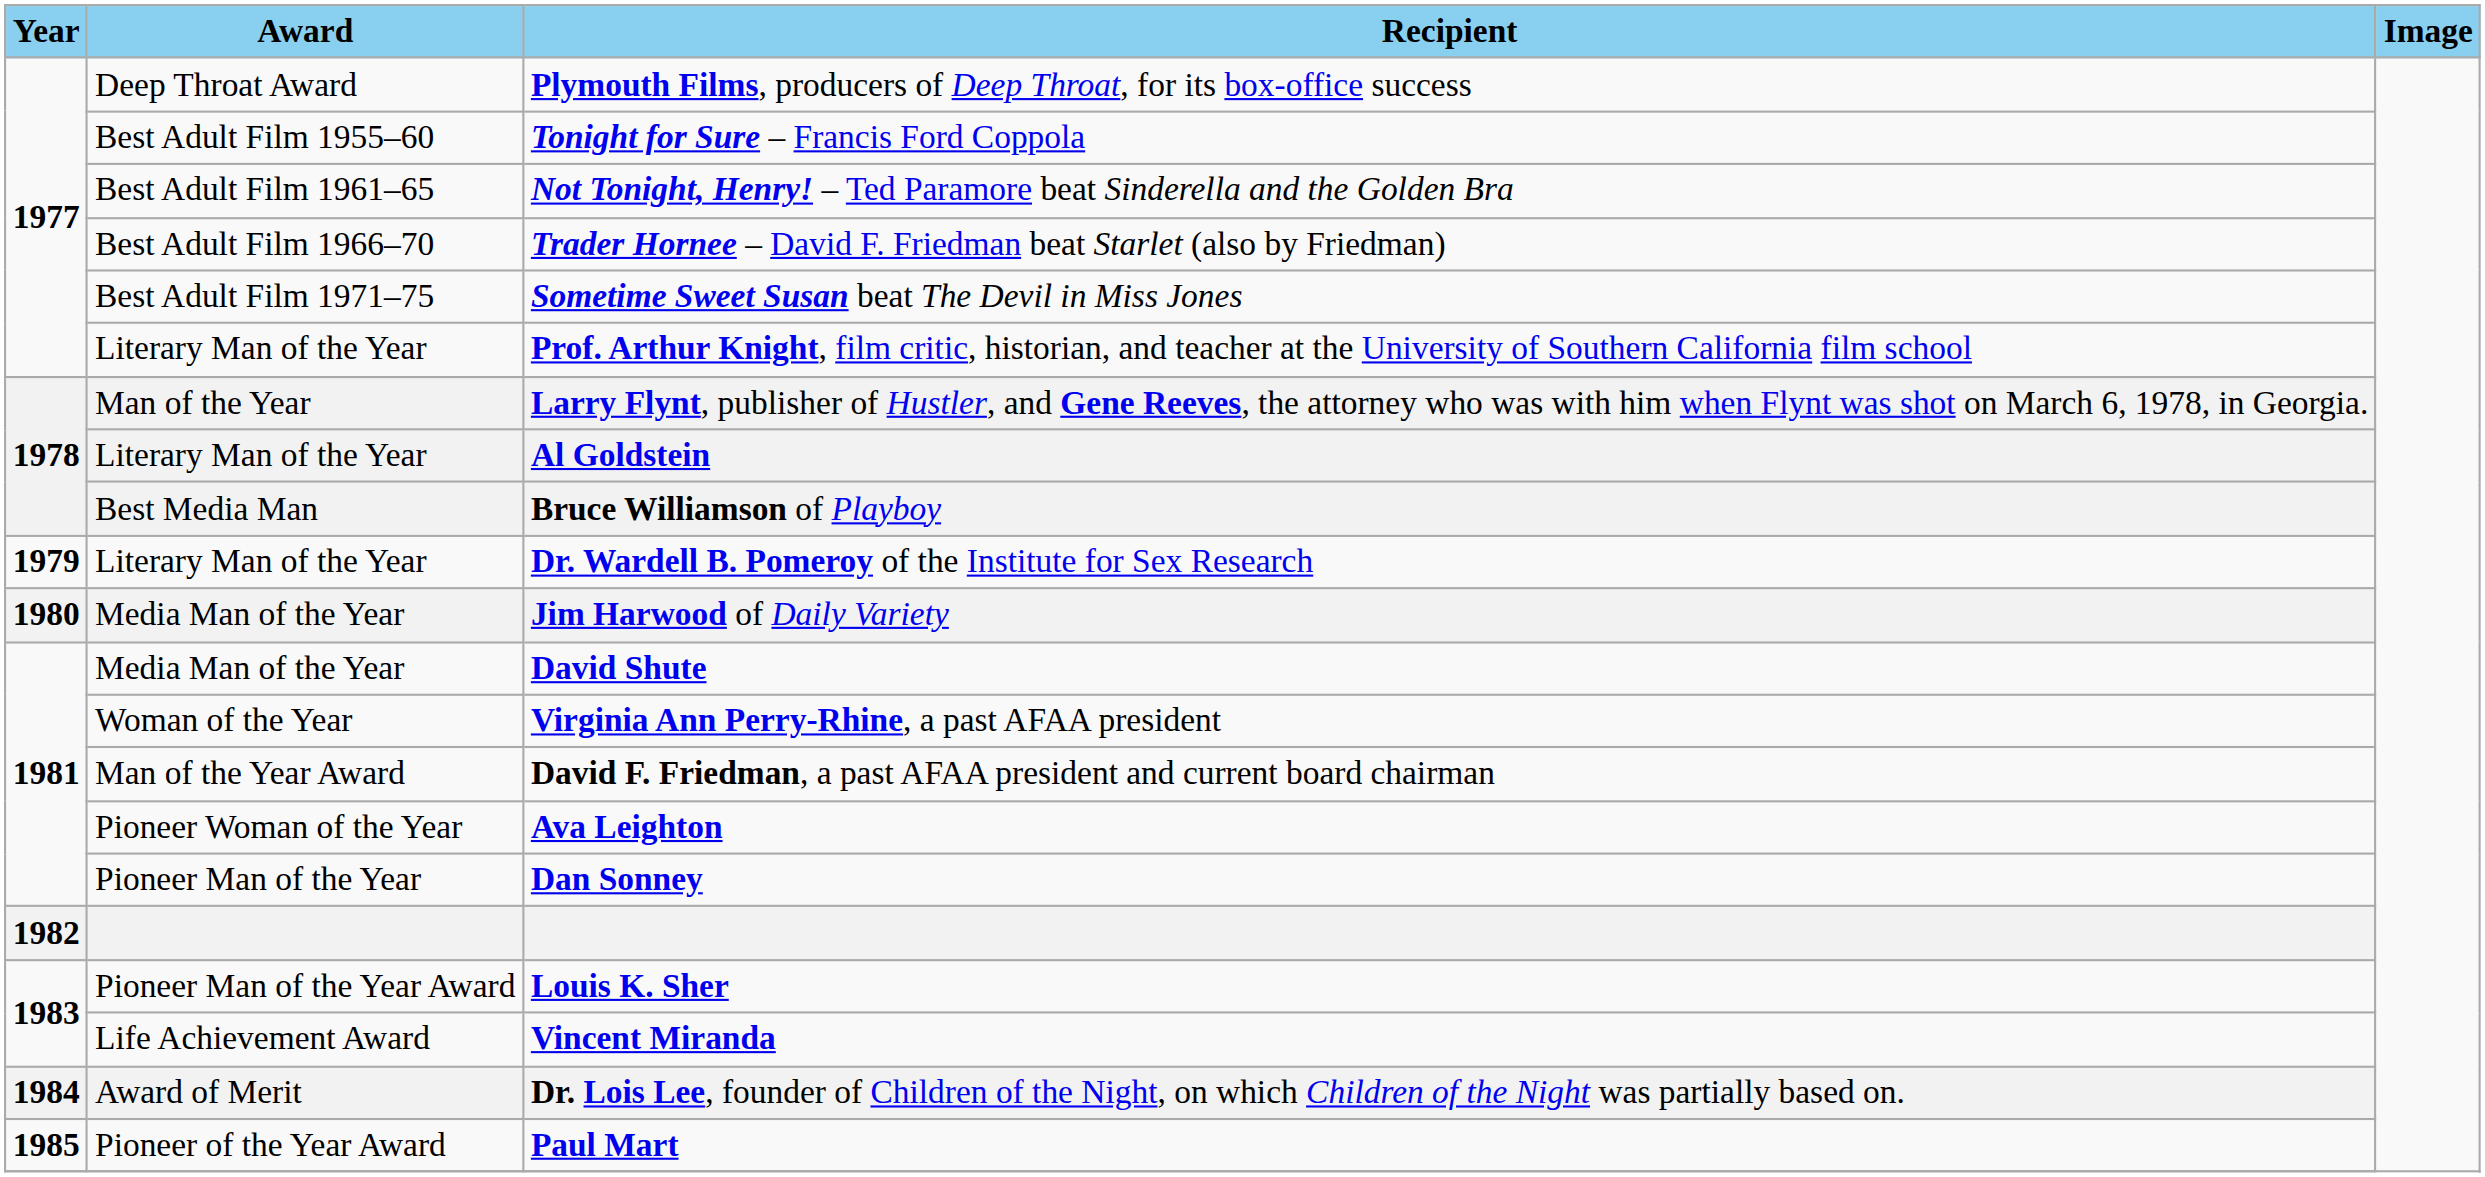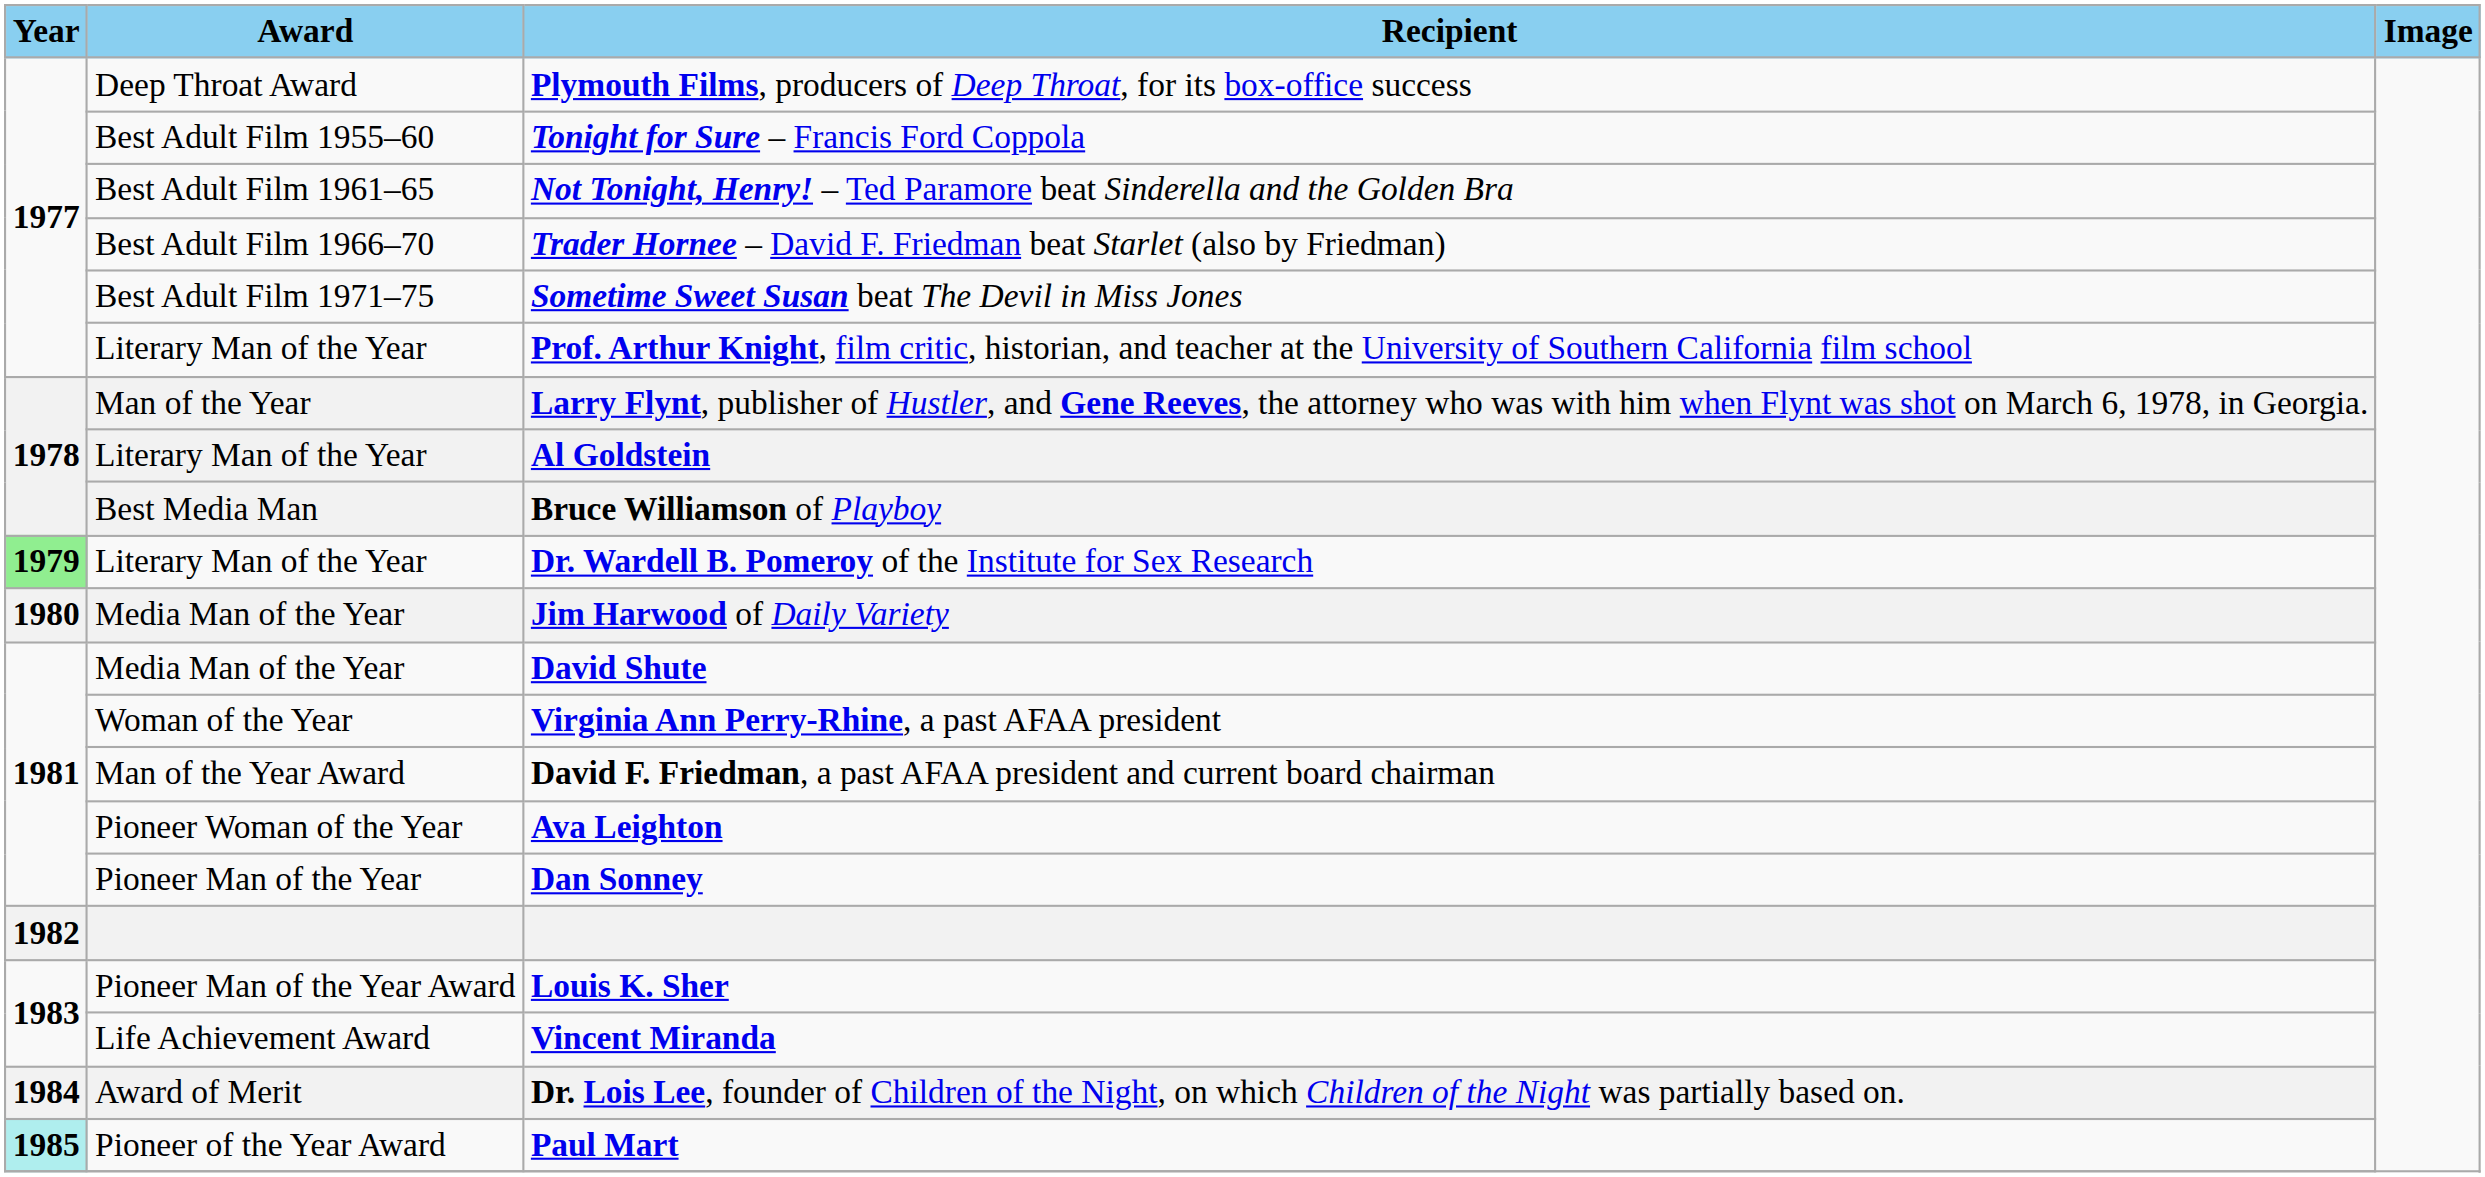(46, 561) no background -> (46, 561) lightgreen background
(46, 1144) no background -> (46, 1144) paleturquoise background
